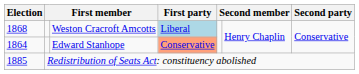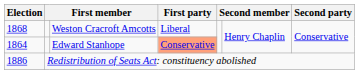(175, 28) lightblue background -> (175, 28) no background
(17, 61) 1885 -> (17, 61) 1886
